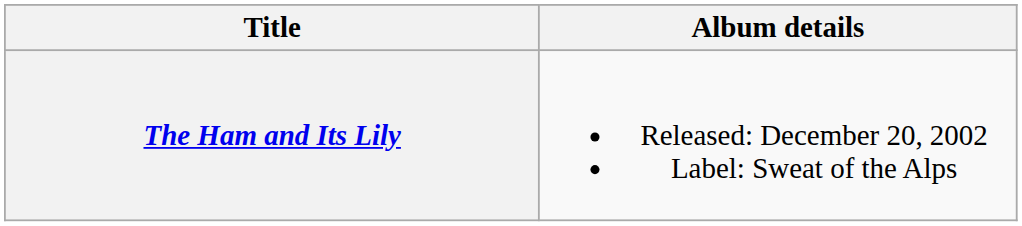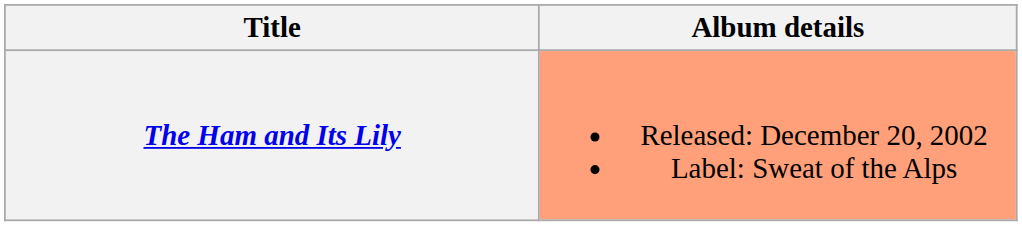(778, 152) no background -> (778, 152) lightsalmon background
